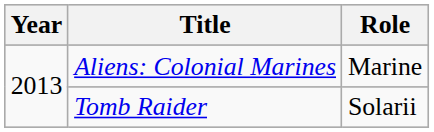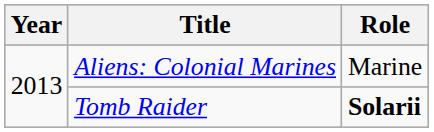(382, 106) normal -> (384, 106) bold
